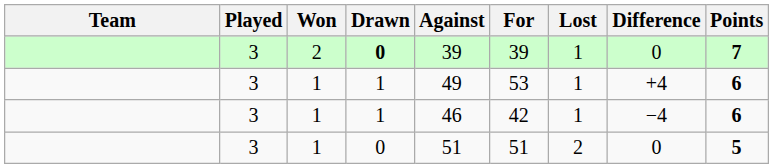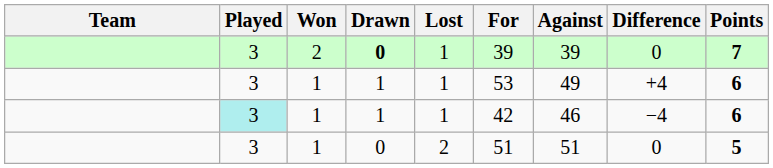columns swapped: (578, 20) <-> (452, 20)
(254, 115) no background -> (254, 115) paleturquoise background
